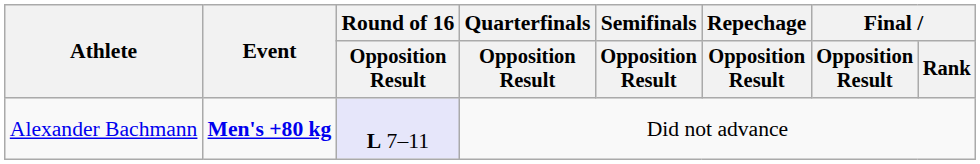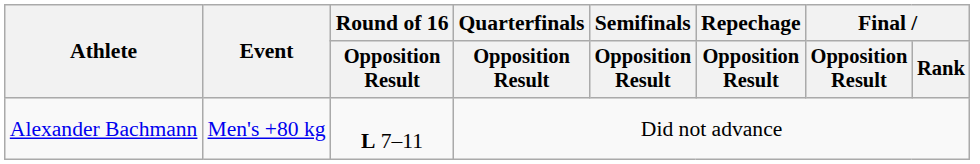(269, 128) bold -> (267, 128) normal
(398, 141) lavender background -> (392, 141) no background
